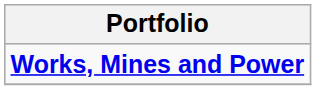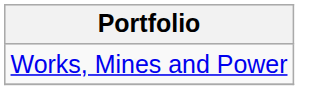(157, 63) bold -> (149, 63) normal
